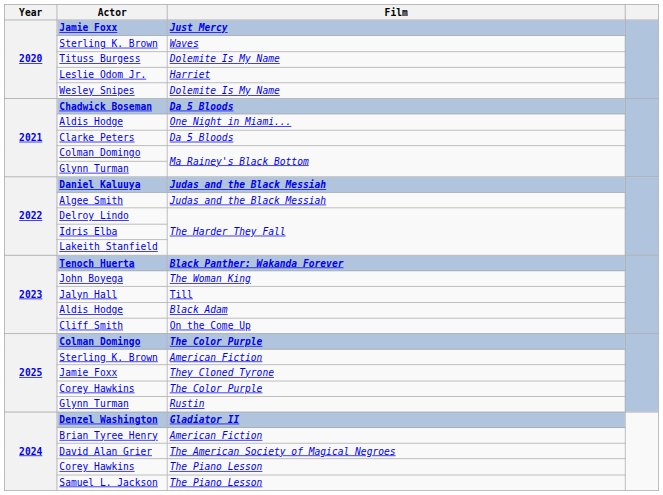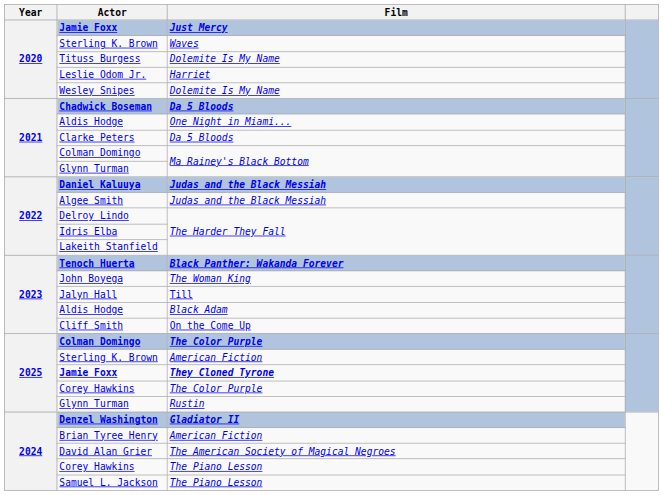(88, 373) normal -> (88, 373) bold
(222, 373) normal -> (222, 373) bold
